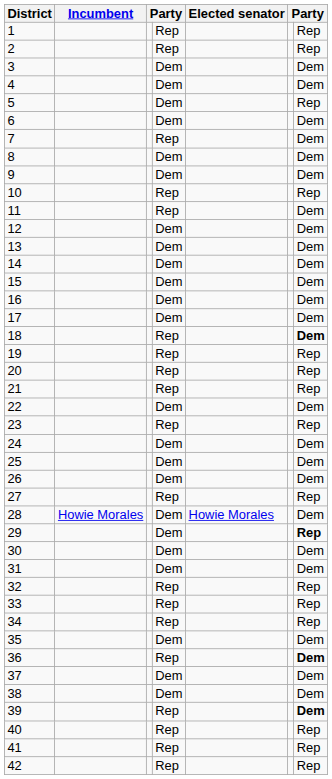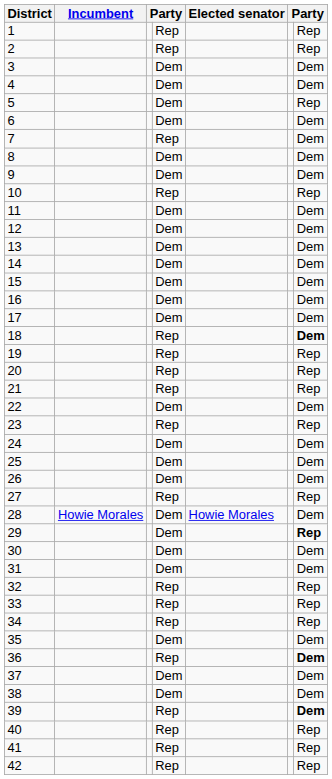(167, 210) Rep -> (169, 210) Dem
